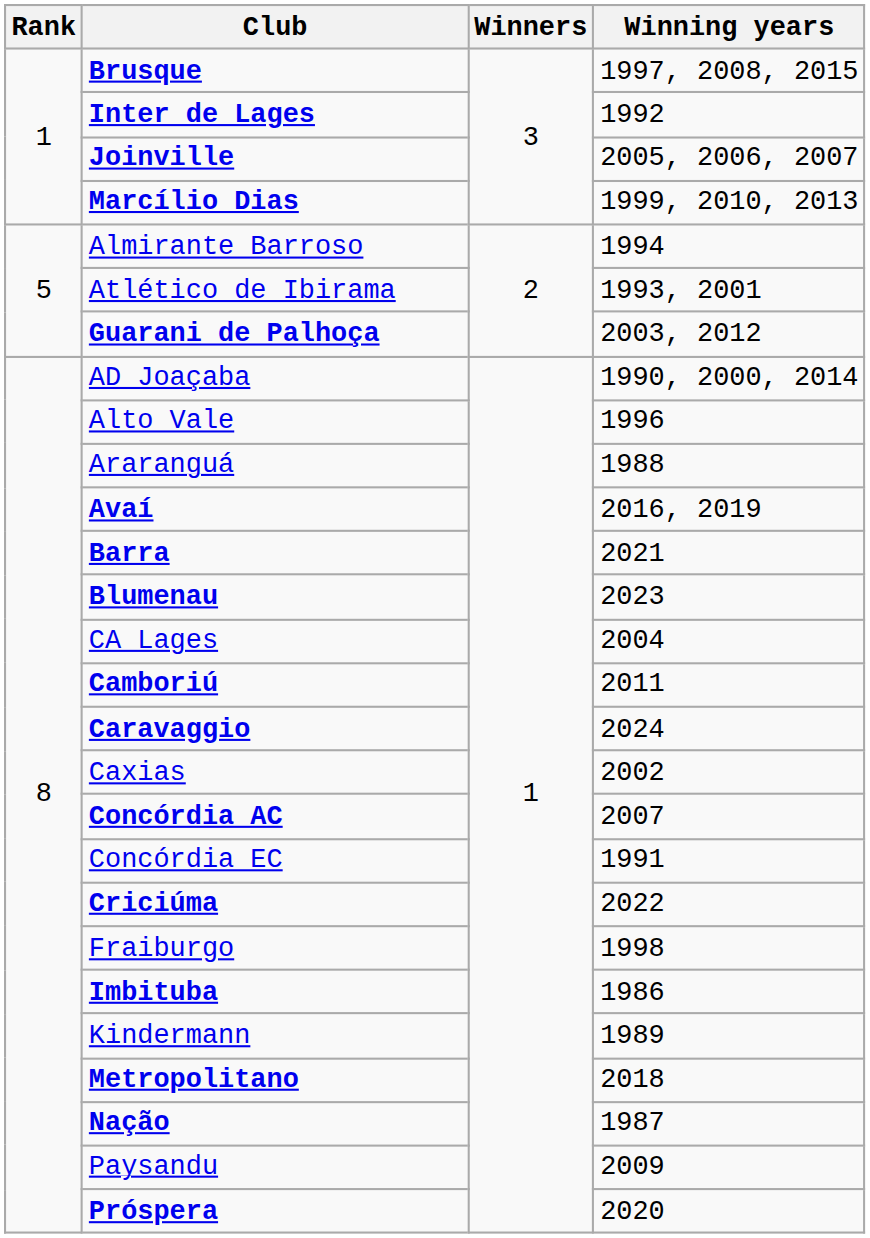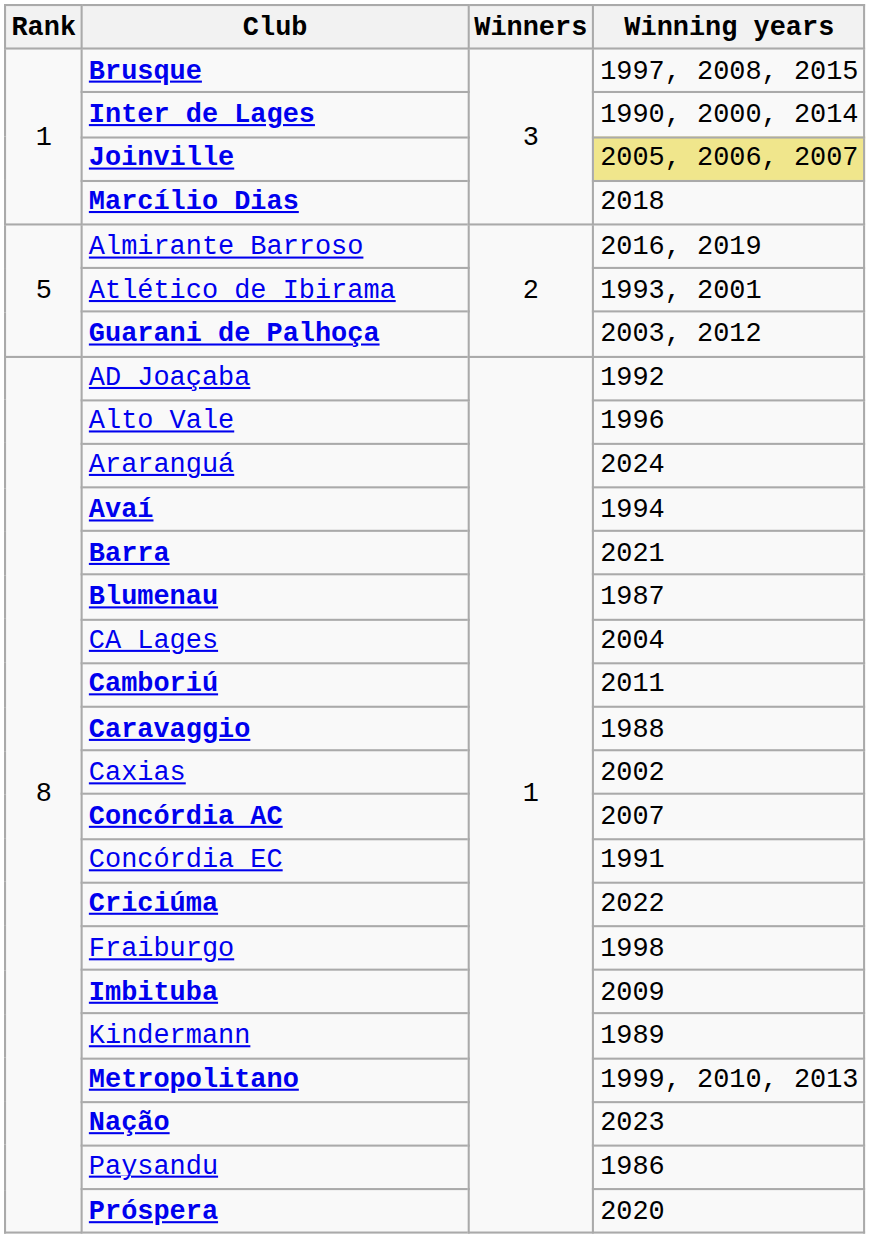(632, 115) 1992 -> (729, 115) 1990, 2000, 2014
(729, 159) no background -> (729, 159) khaki background
(729, 202) 1999, 2010, 2013 -> (632, 202) 2018
(632, 246) 1994 -> (681, 246) 2016, 2019
(729, 378) 1990, 2000, 2014 -> (632, 378) 1992
(632, 466) 1988 -> (632, 466) 2024
(681, 509) 2016, 2019 -> (632, 509) 1994
(632, 597) 2023 -> (632, 597) 1987
(632, 729) 2024 -> (632, 729) 1988
(632, 992) 1986 -> (632, 992) 2009
(632, 1080) 2018 -> (729, 1080) 1999, 2010, 2013
(632, 1123) 1987 -> (632, 1123) 2023
(632, 1167) 2009 -> (632, 1167) 1986
